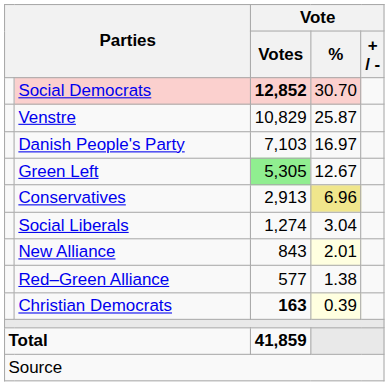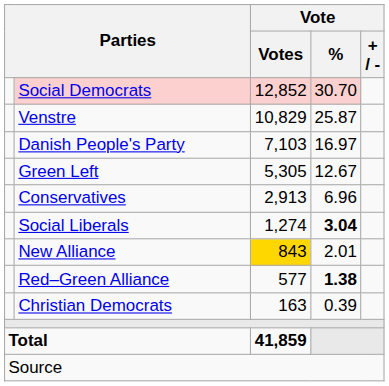(281, 90) bold -> (281, 90) normal
(285, 171) lightgreen background -> (285, 171) no background
(340, 198) khaki background -> (340, 198) no background
(340, 225) normal -> (340, 225) bold
(292, 252) no background -> (292, 252) gold background
(340, 252) lightyellow background -> (340, 252) no background
(340, 279) normal -> (340, 279) bold
(292, 306) bold -> (292, 306) normal
(340, 306) lightyellow background -> (340, 306) no background
